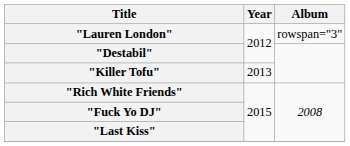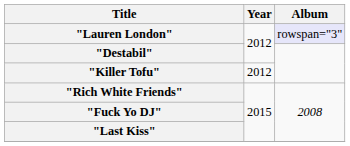(310, 33) no background -> (310, 33) lavender background
(259, 72) 2013 -> (259, 72) 2012
